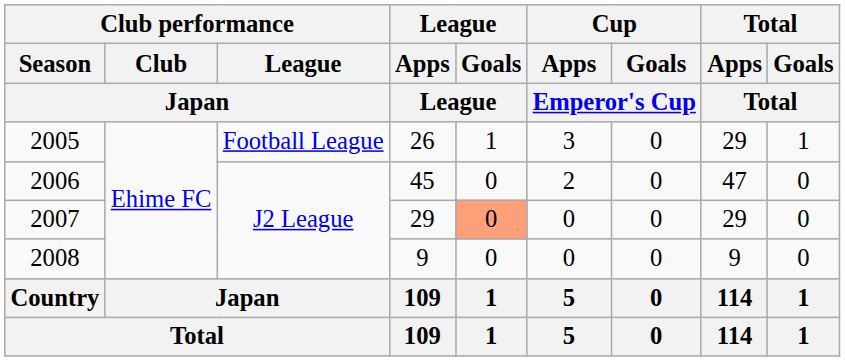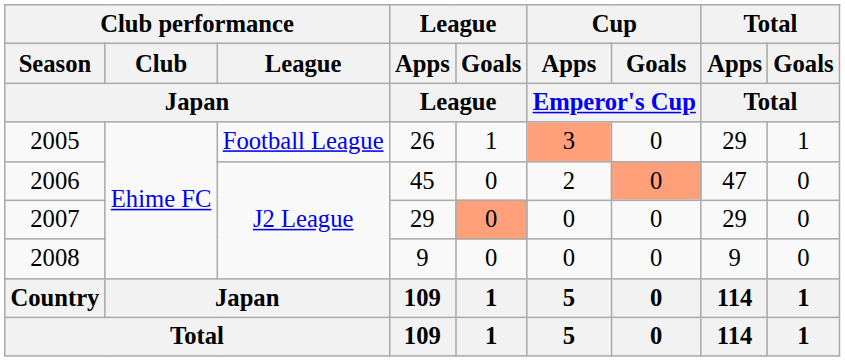(569, 141) no background -> (569, 141) lightsalmon background
(656, 180) no background -> (656, 180) lightsalmon background
